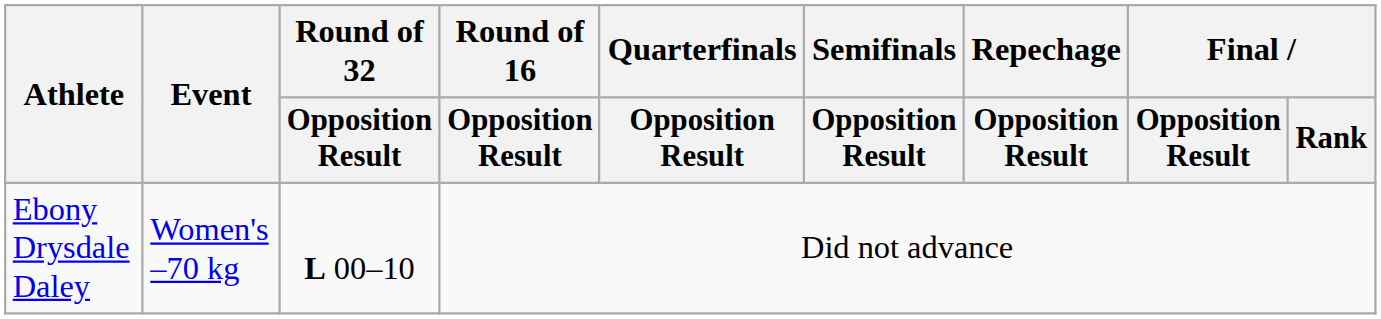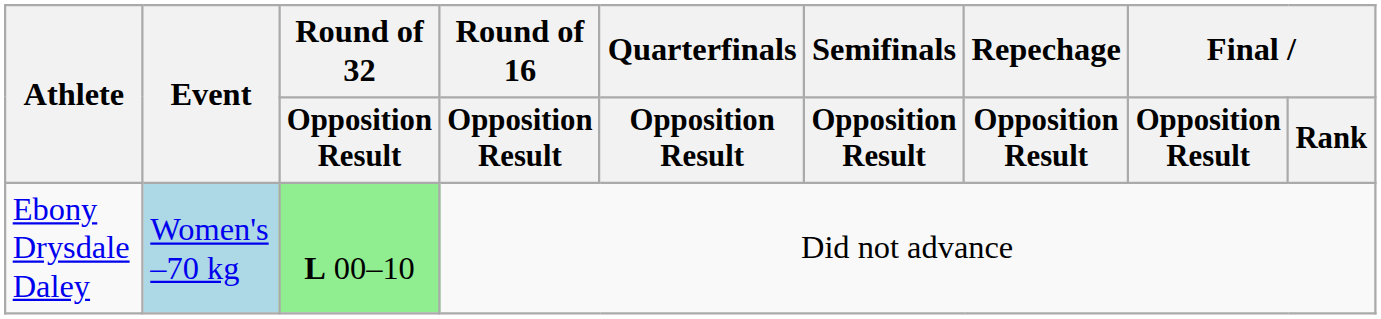(209, 248) no background -> (209, 248) lightblue background
(359, 267) no background -> (359, 267) lightgreen background
